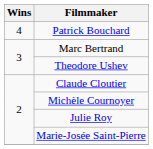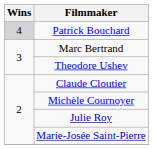(19, 30) no background -> (19, 30) lightgrey background
